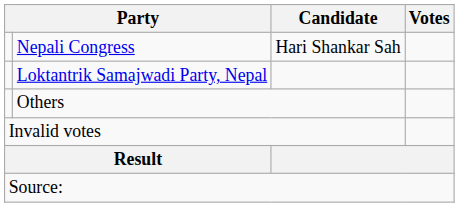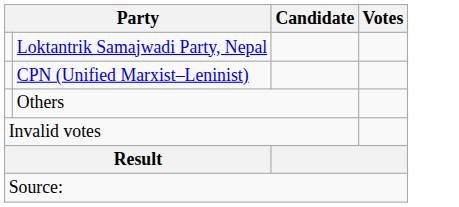- row: (76, 46)
+ row: (133, 74)
